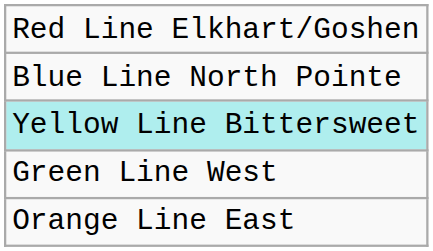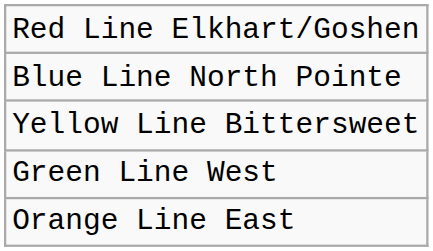(216, 125) paleturquoise background -> (216, 125) no background
